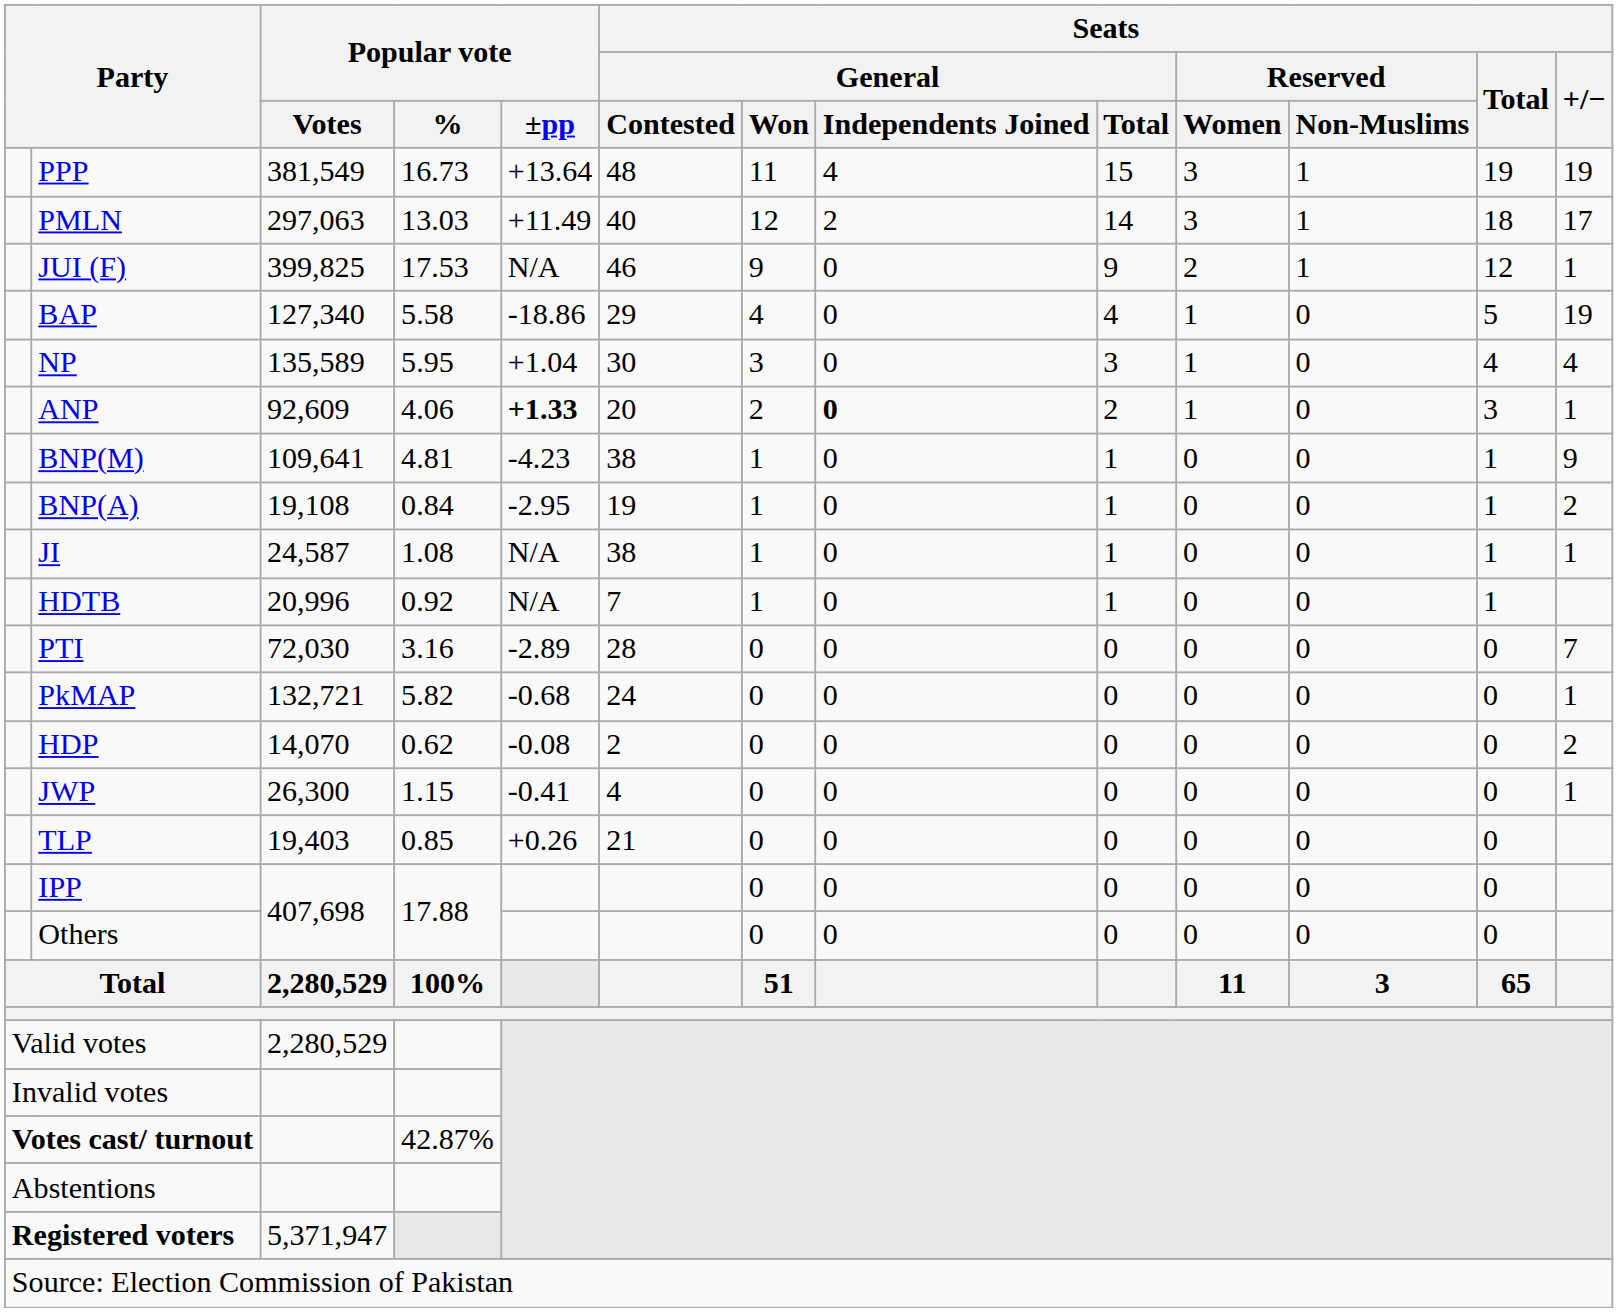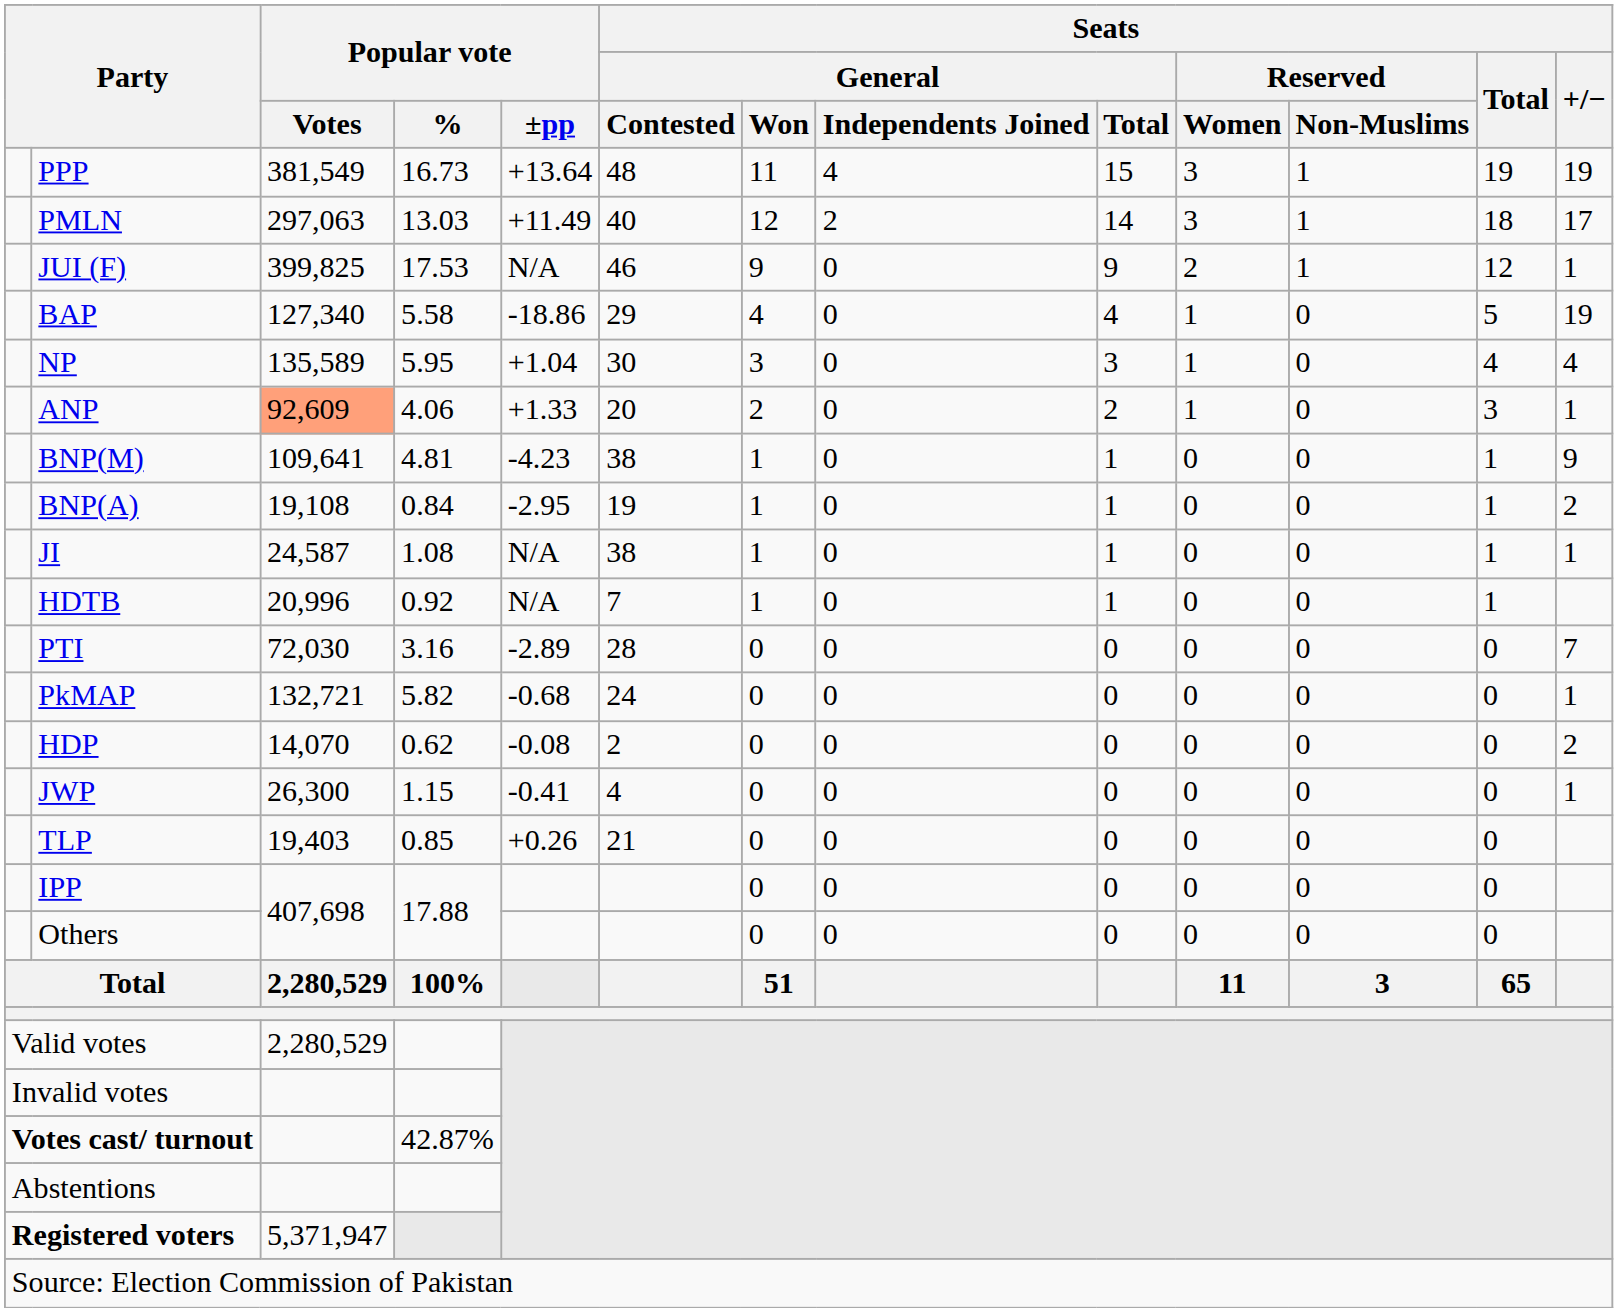(308, 409) no background -> (308, 409) lightsalmon background
(543, 409) bold -> (543, 409) normal
(830, 409) bold -> (830, 409) normal
